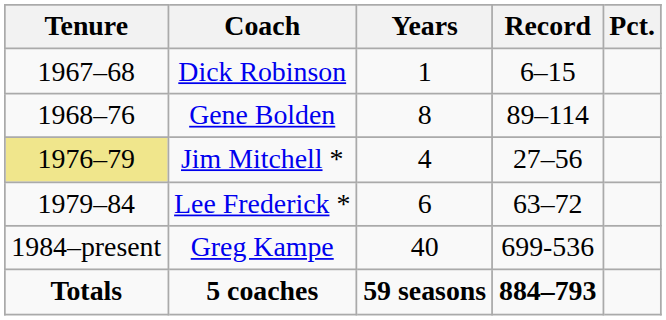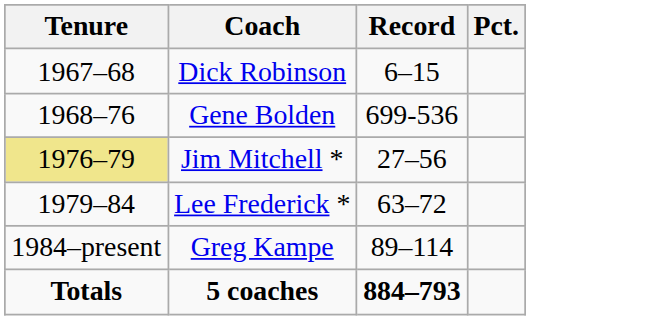- column: (425, 26)
(548, 114) 89–114 -> (412, 114) 699-536
(548, 247) 699-536 -> (412, 247) 89–114
